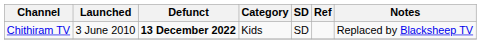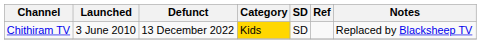(188, 30) bold -> (188, 30) normal
(252, 30) no background -> (251, 30) gold background
